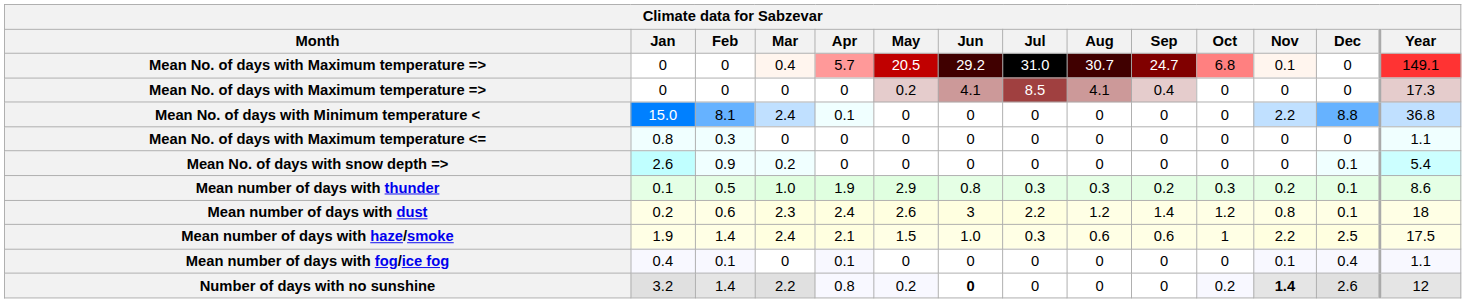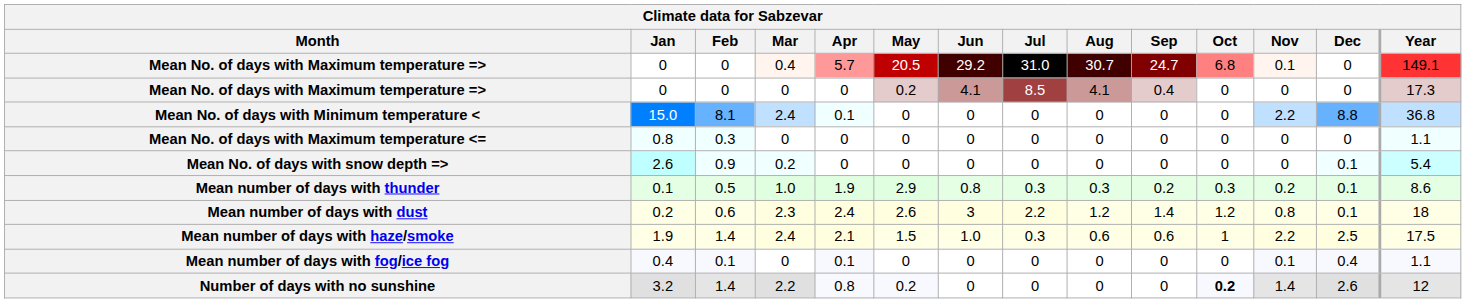(970, 286) bold -> (970, 286) normal
(1225, 286) normal -> (1225, 286) bold
(1285, 286) bold -> (1285, 286) normal
